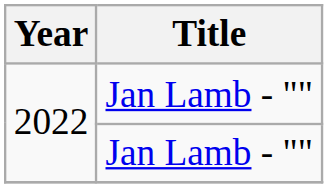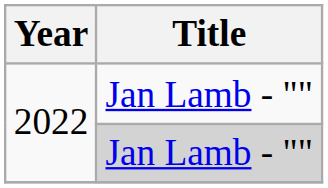(209, 152) no background -> (209, 152) lightgrey background
